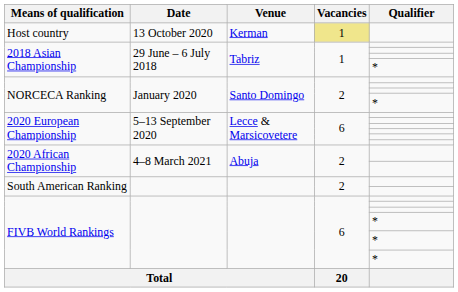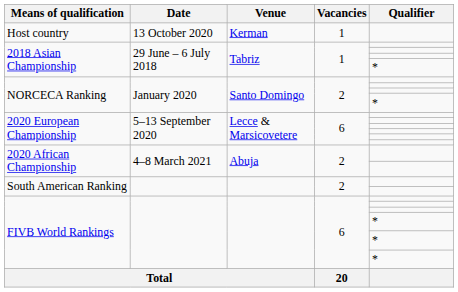(342, 32) khaki background -> (342, 32) no background
